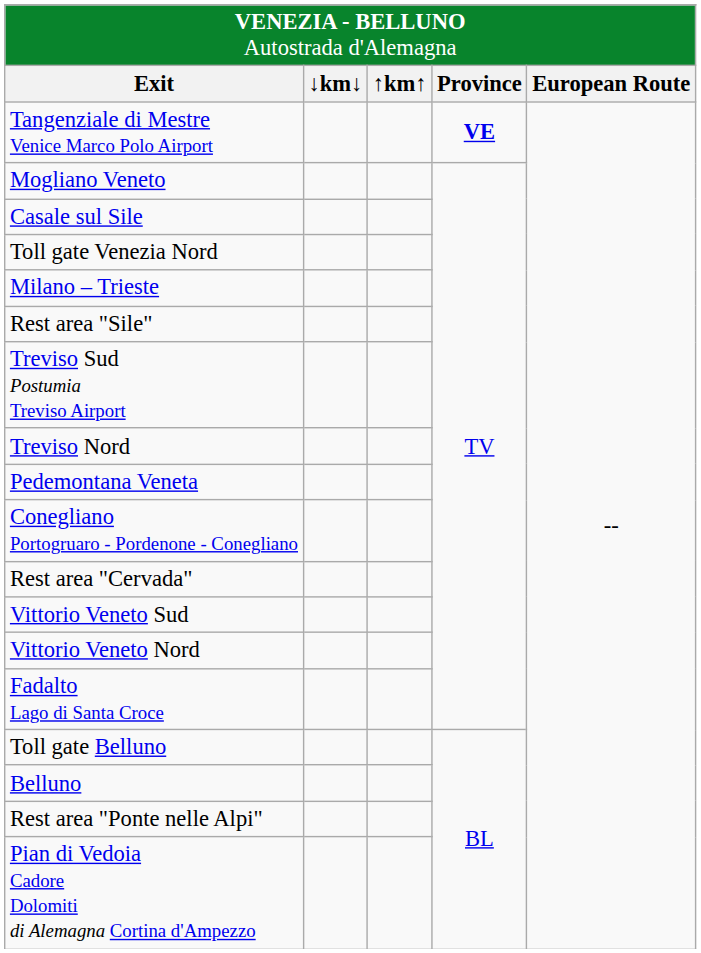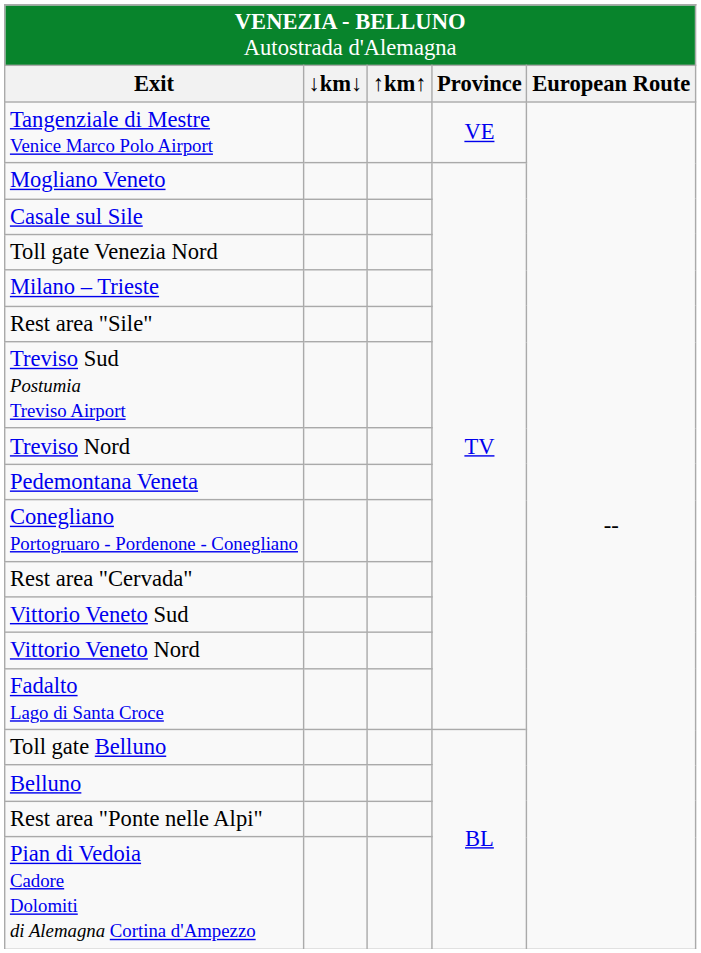(479, 132) bold -> (479, 132) normal
